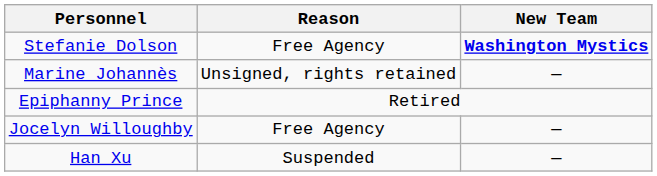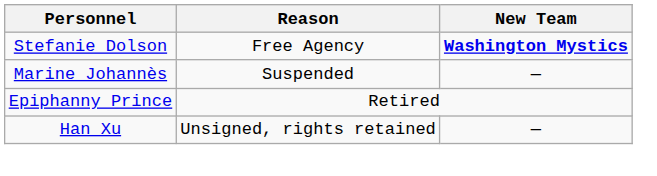(329, 74) Unsigned, rights retained -> (308, 74) Suspended
- row: (101, 130)
(329, 157) Suspended -> (308, 130) Unsigned, rights retained
